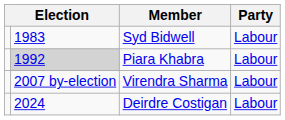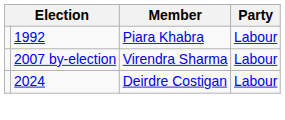- row: (159, 37)
(30, 59) lightgrey background -> (30, 37) no background
